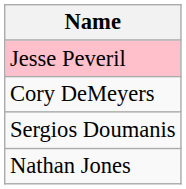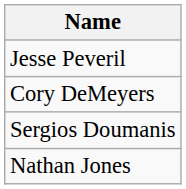(68, 58) pink background -> (68, 58) no background
